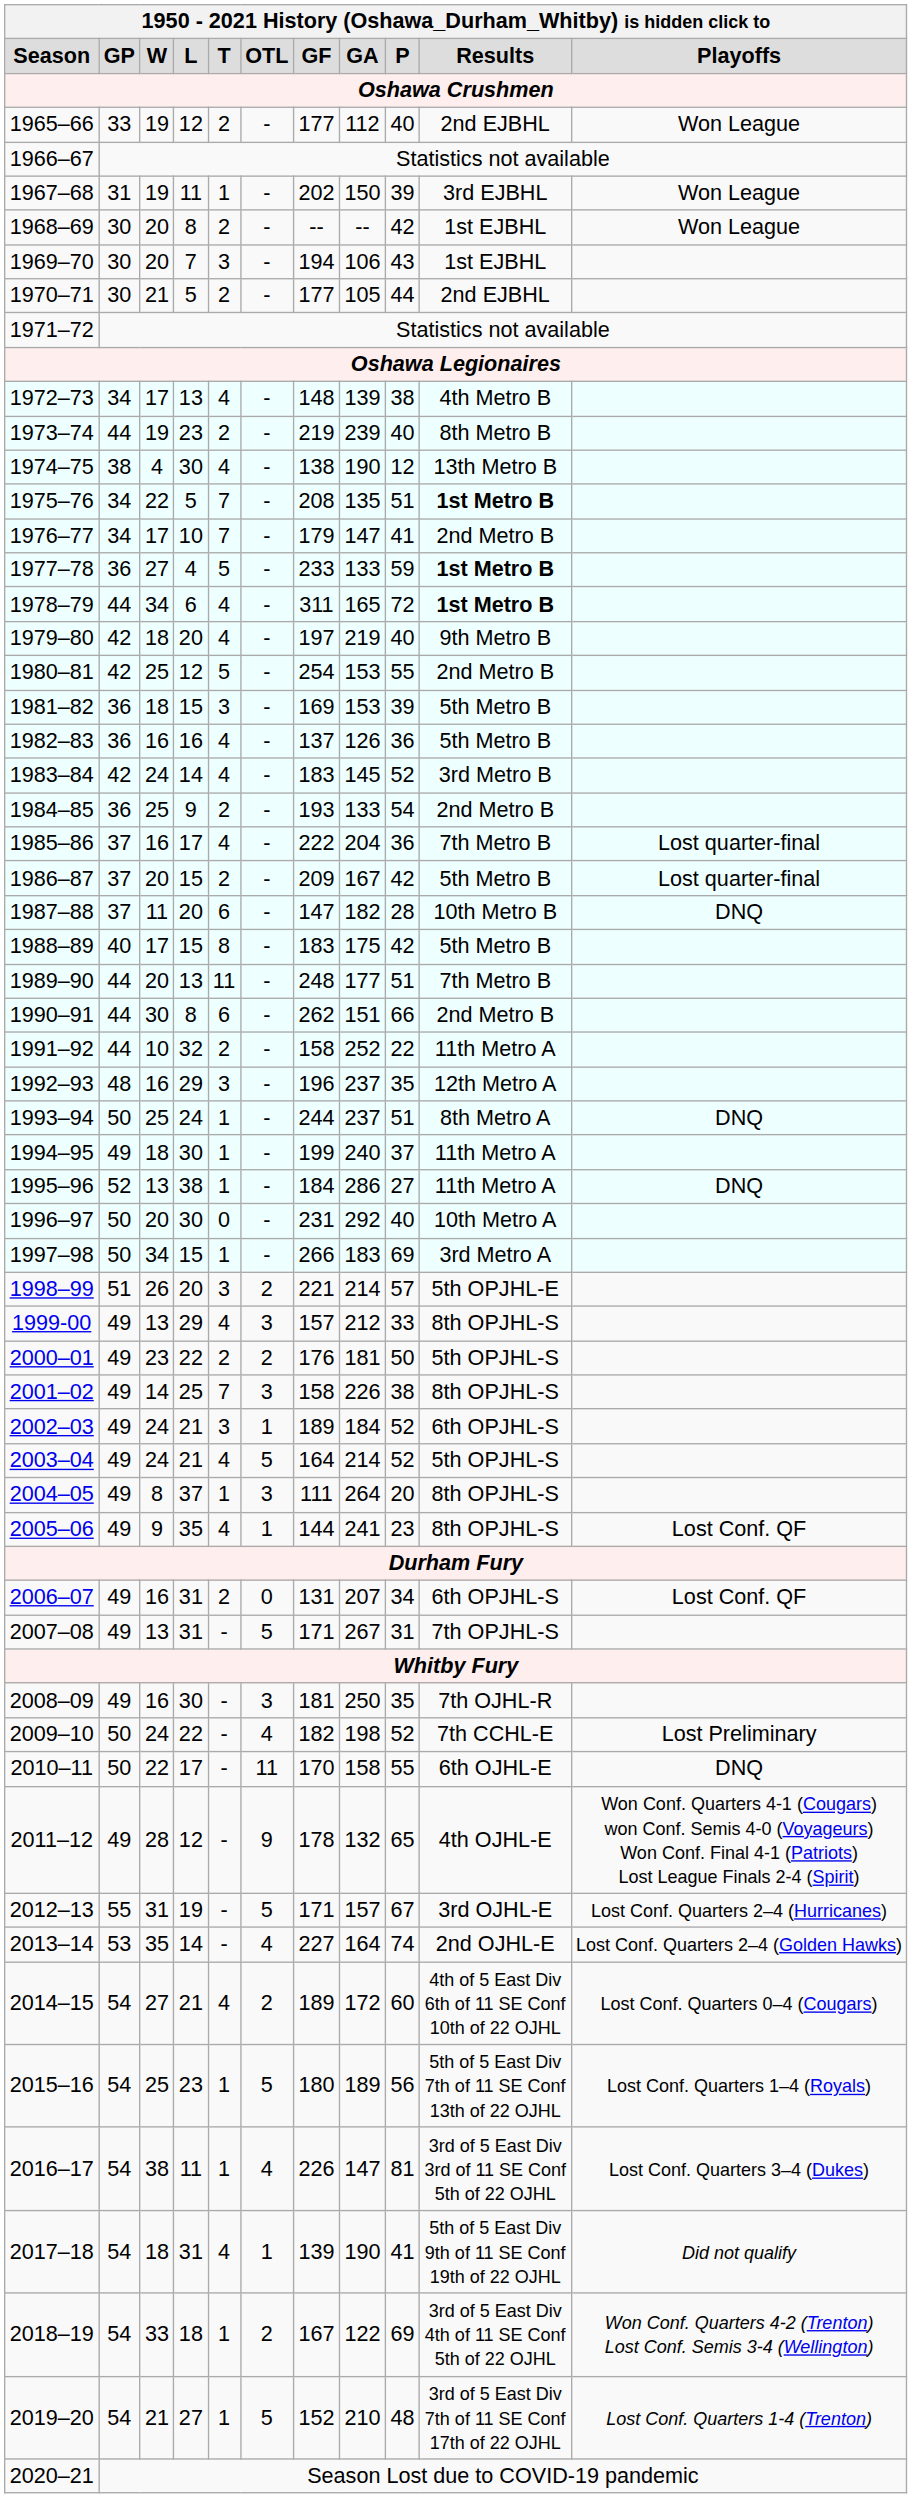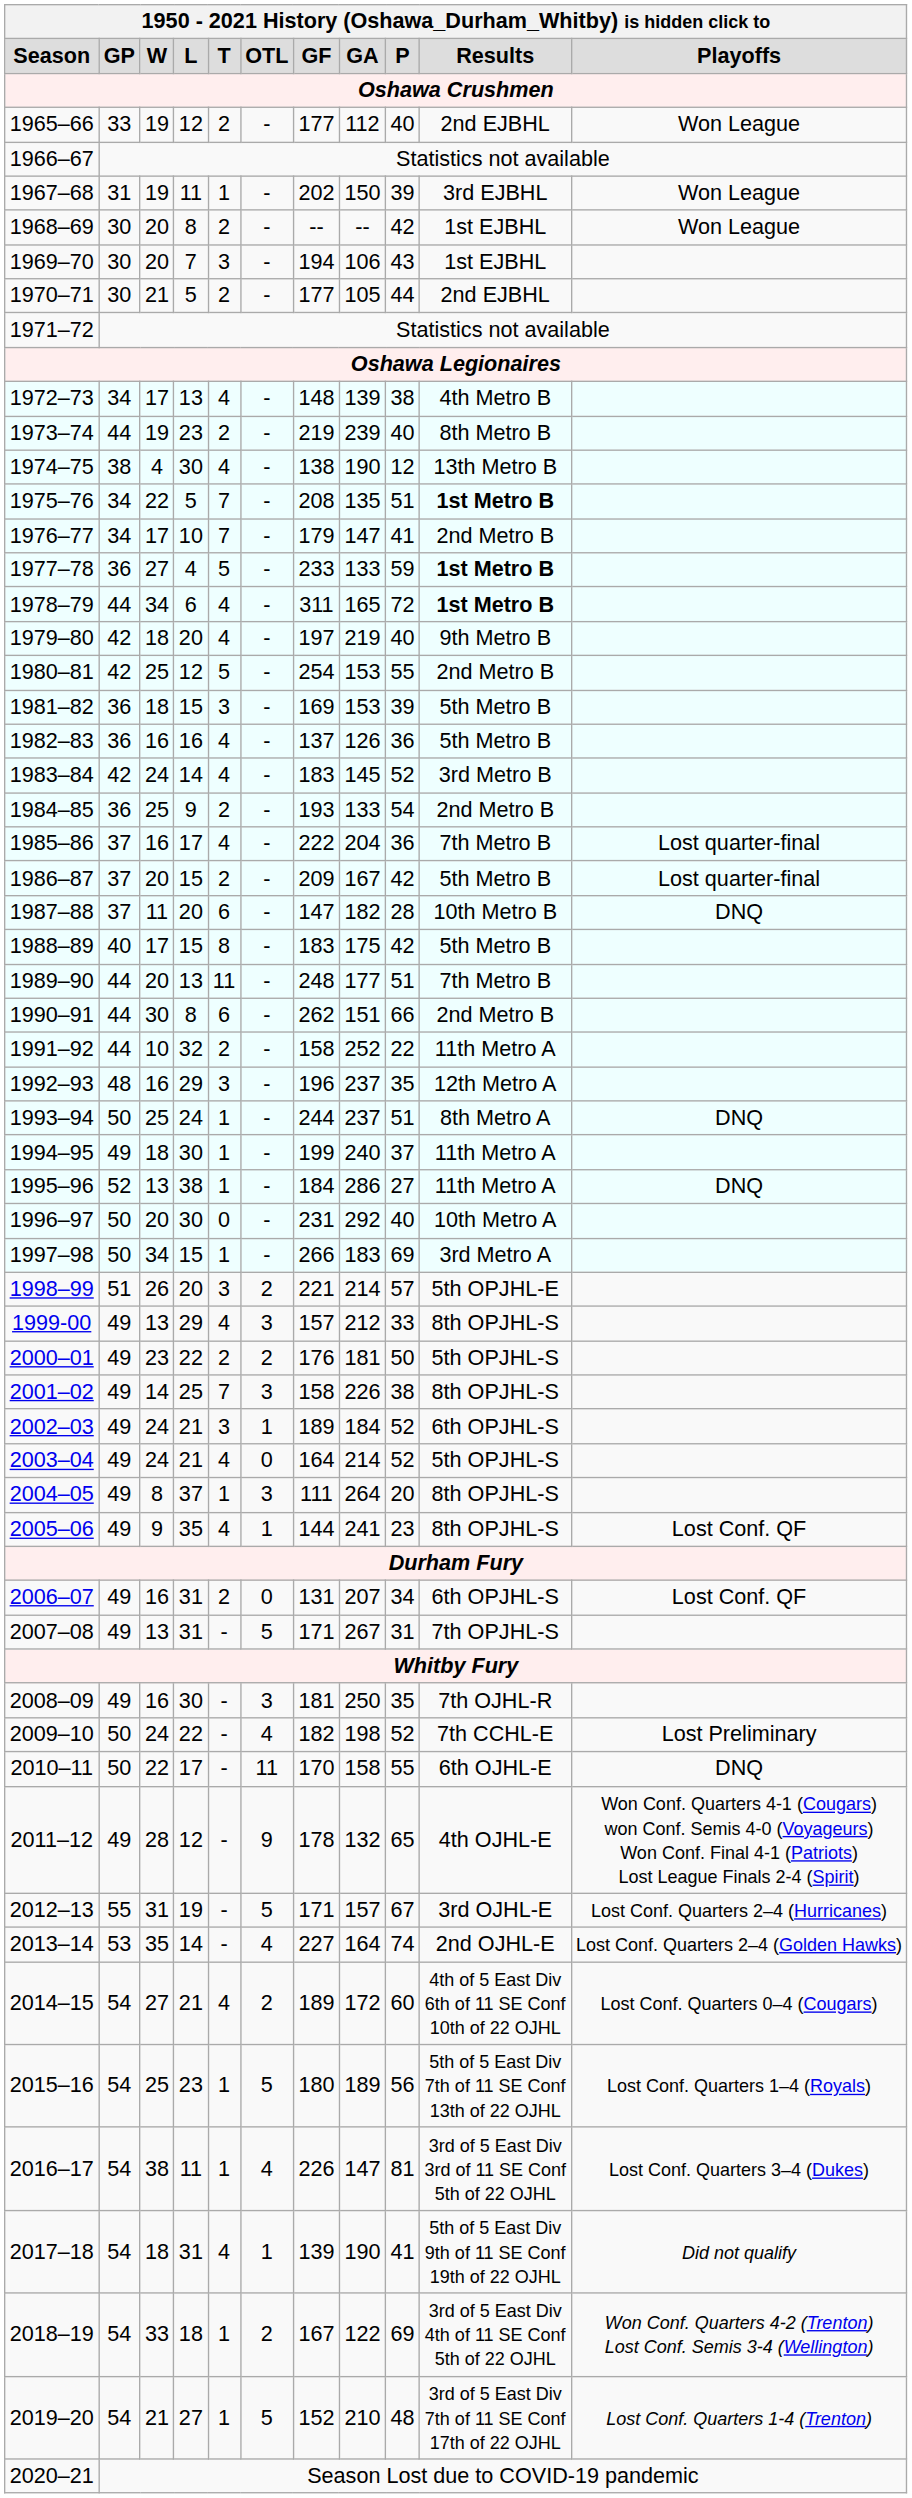(267, 1460) 5 -> (267, 1460) 0
